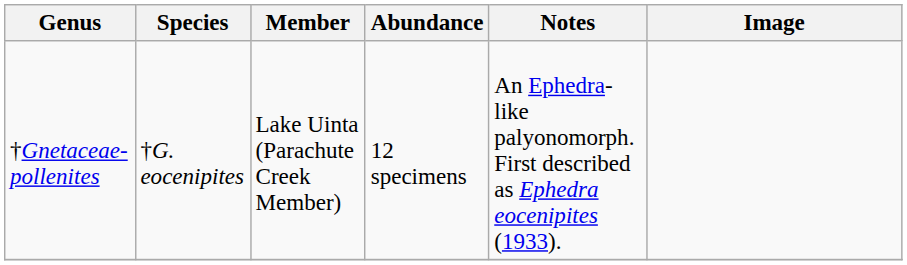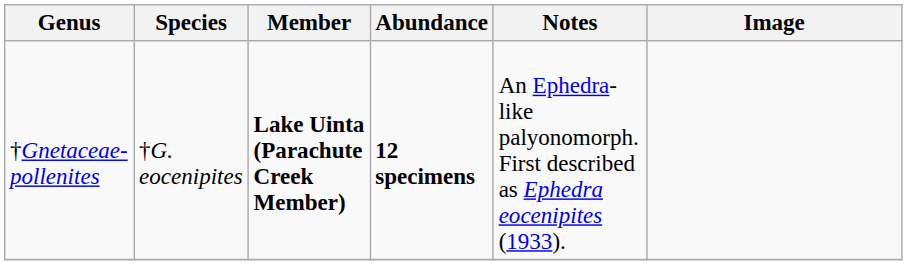(307, 162) normal -> (309, 162) bold
(419, 162) normal -> (425, 162) bold
